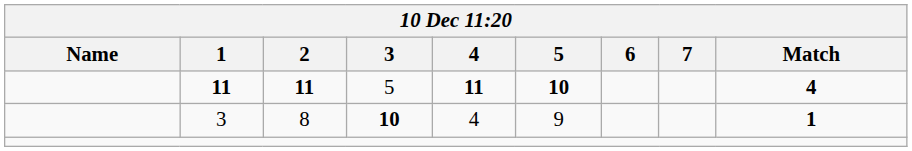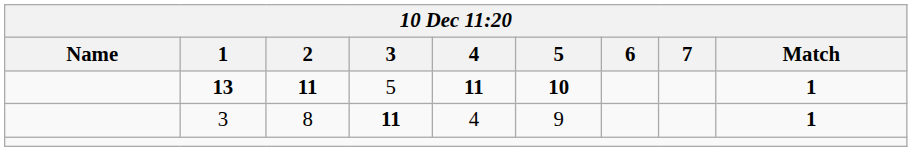(221, 86) 11 -> (223, 86) 13
(811, 86) 4 -> (811, 86) 1
(389, 119) 10 -> (391, 119) 11
